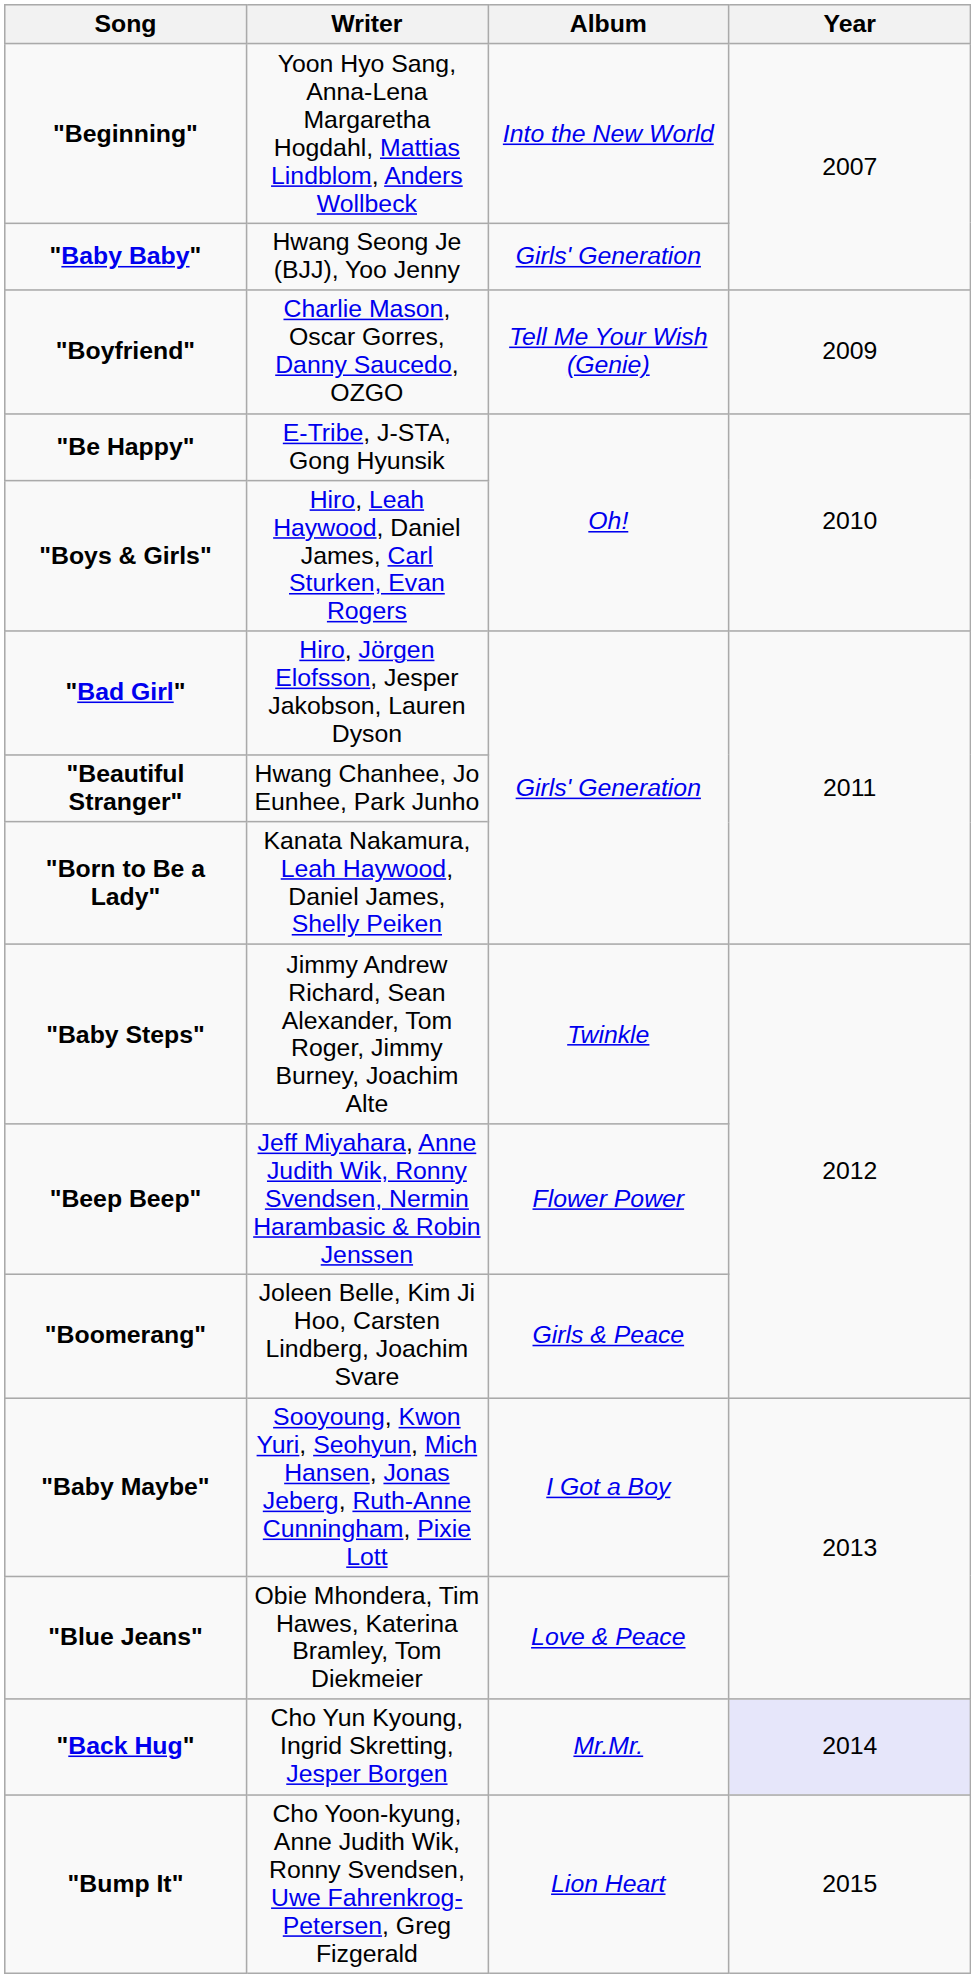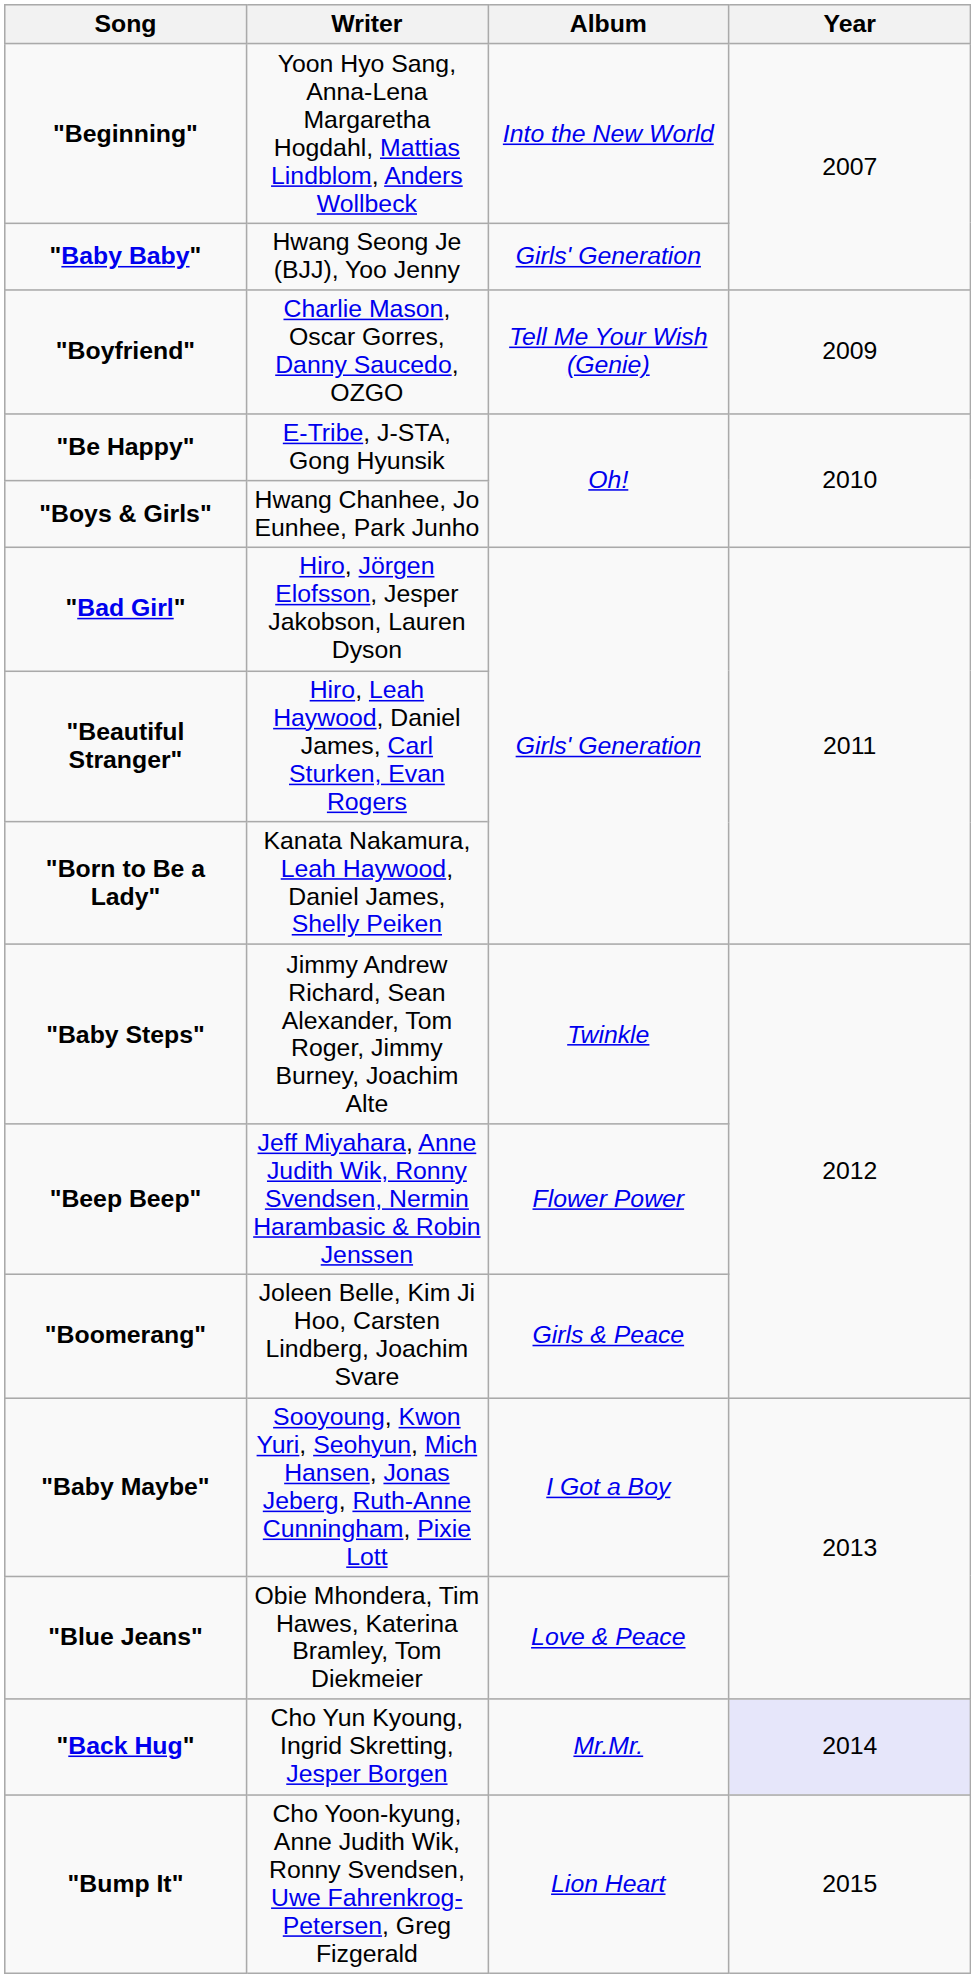(367, 555) Hiro, Leah Haywood, Daniel James, Carl Sturken, Evan Rogers -> (367, 513) Hwang Chanhee, Jo Eunhee, Park Junho
(367, 787) Hwang Chanhee, Jo Eunhee, Park Junho -> (367, 745) Hiro, Leah Haywood, Daniel James, Carl Sturken, Evan Rogers
